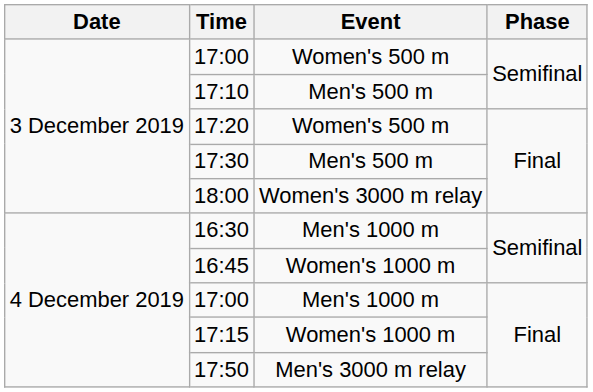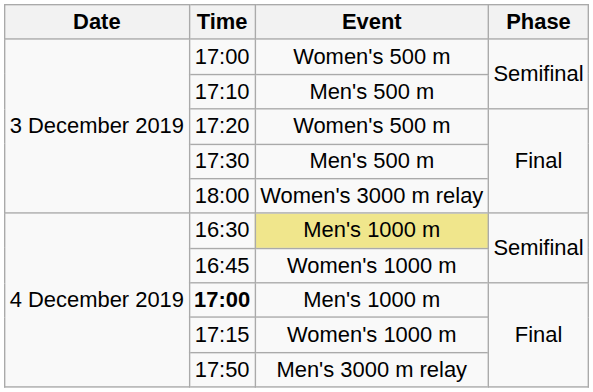(371, 230) no background -> (372, 230) khaki background
(222, 299) normal -> (222, 299) bold
